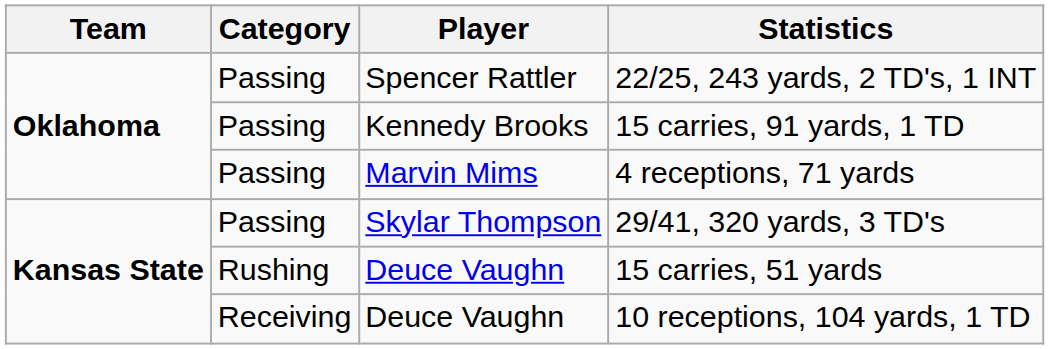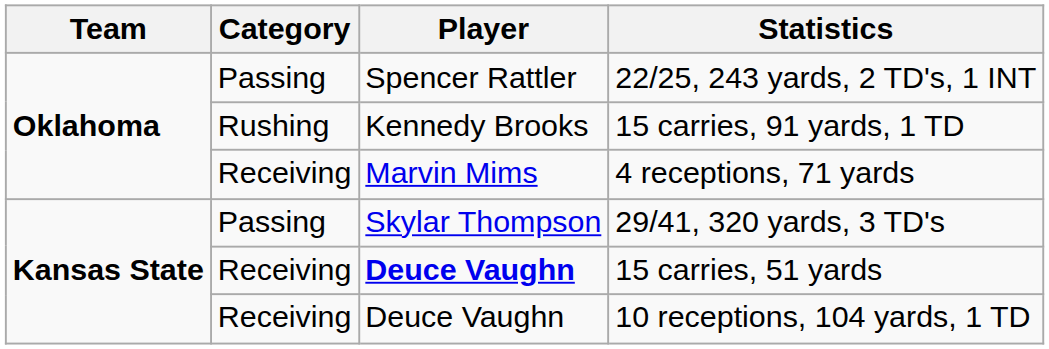(272, 125) Passing -> (274, 125) Rushing
(272, 173) Passing -> (285, 173) Receiving
(274, 270) Rushing -> (285, 270) Receiving
(465, 270) normal -> (470, 270) bold
